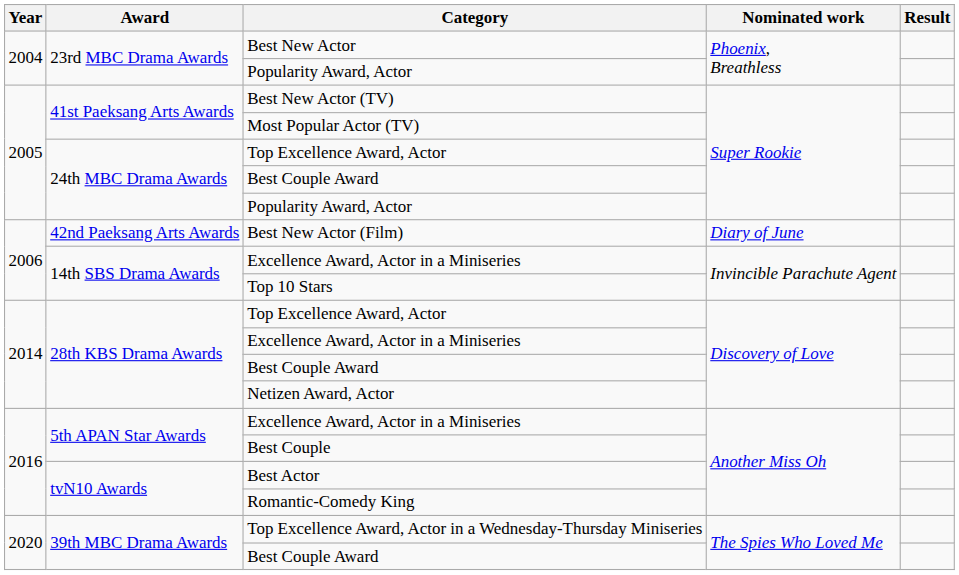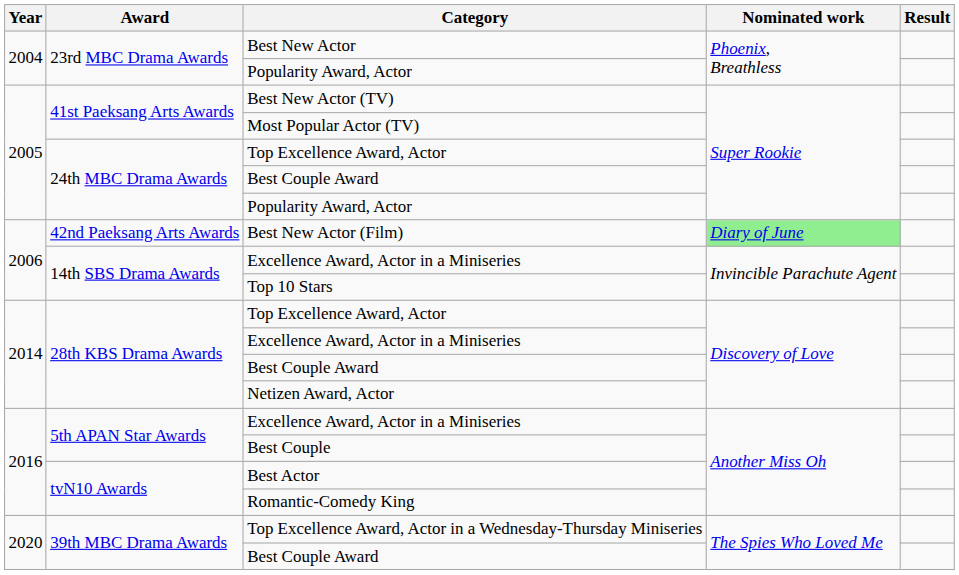(757, 233) no background -> (757, 233) lightgreen background
